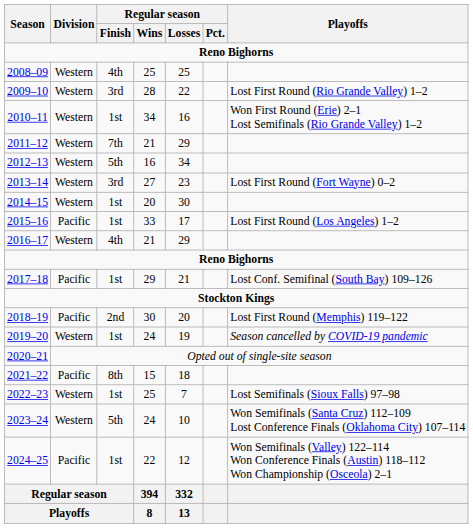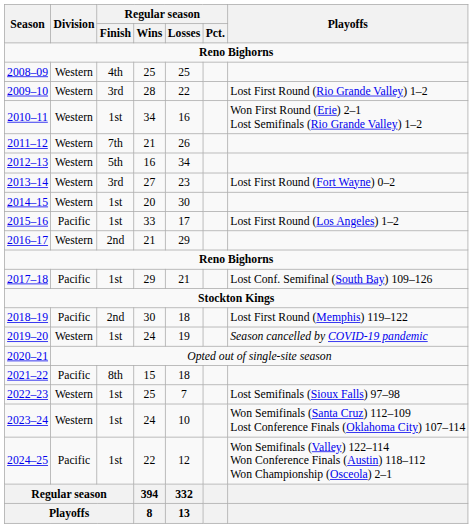(184, 143) 29 -> (184, 143) 26
(115, 240) 4th -> (115, 240) 2nd
(184, 317) 20 -> (184, 317) 18
(115, 421) 5th -> (115, 421) 1st
